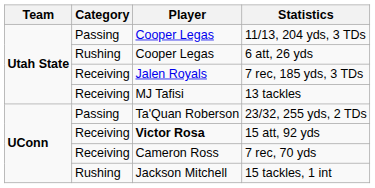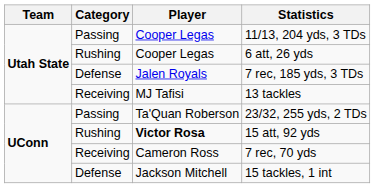(102, 74) Receiving -> (98, 74) Defense
(102, 133) Receiving -> (98, 133) Rushing
(98, 173) Rushing -> (98, 173) Defense
